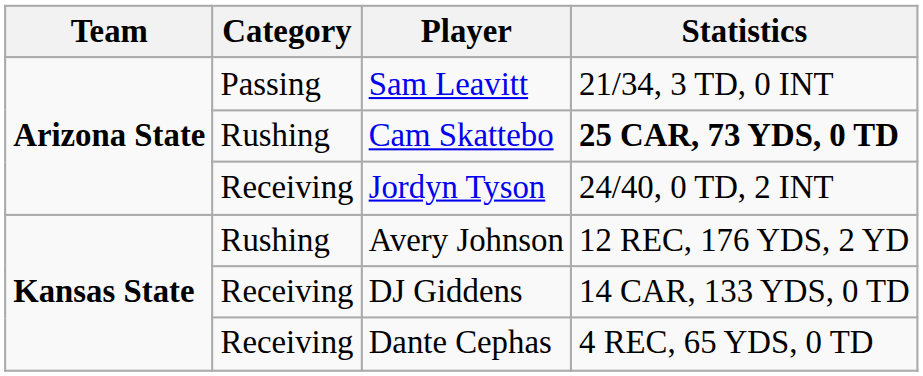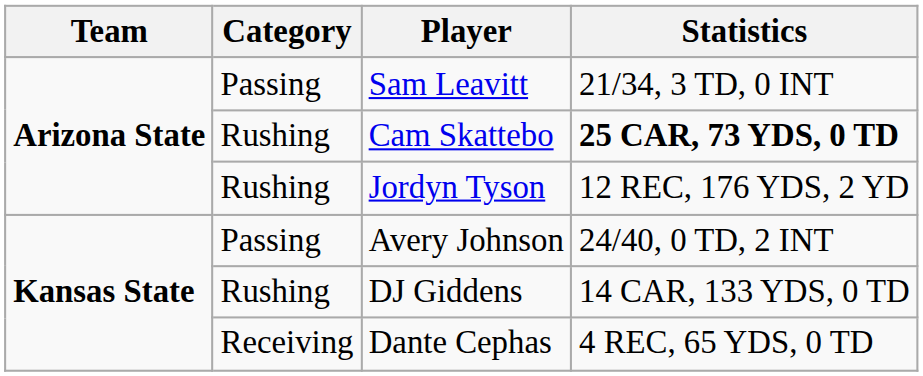(287, 187) Receiving -> (275, 187) Rushing
(706, 187) 24/40, 0 TD, 2 INT -> (744, 187) 12 REC, 176 YDS, 2 YD
(275, 239) Rushing -> (271, 239) Passing
(744, 239) 12 REC, 176 YDS, 2 YD -> (706, 239) 24/40, 0 TD, 2 INT
(287, 291) Receiving -> (275, 291) Rushing
